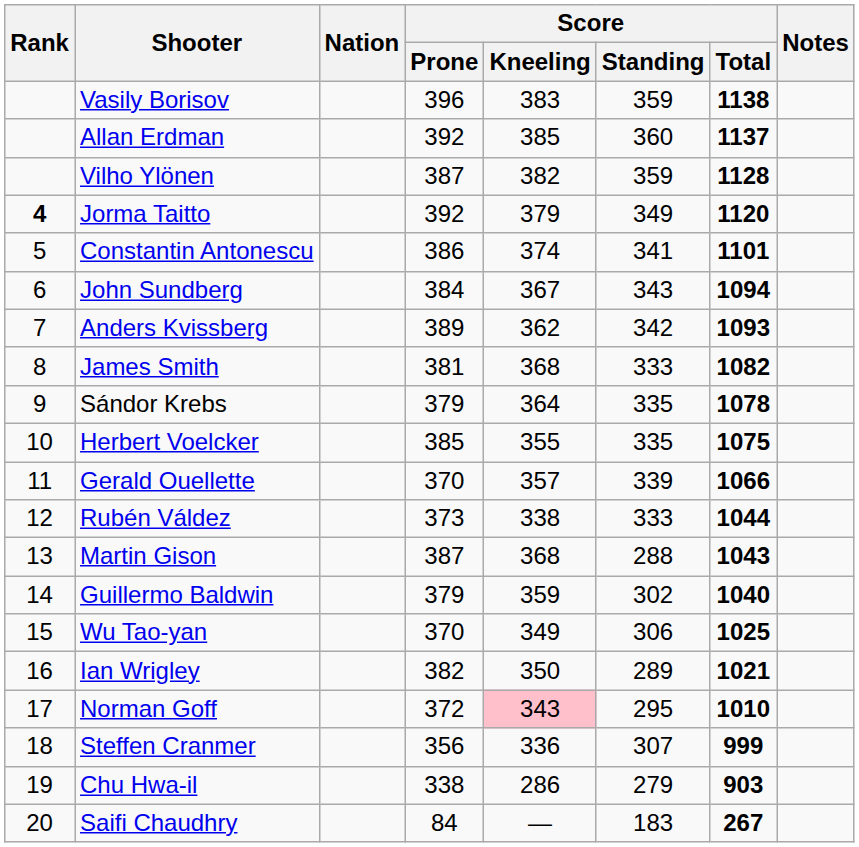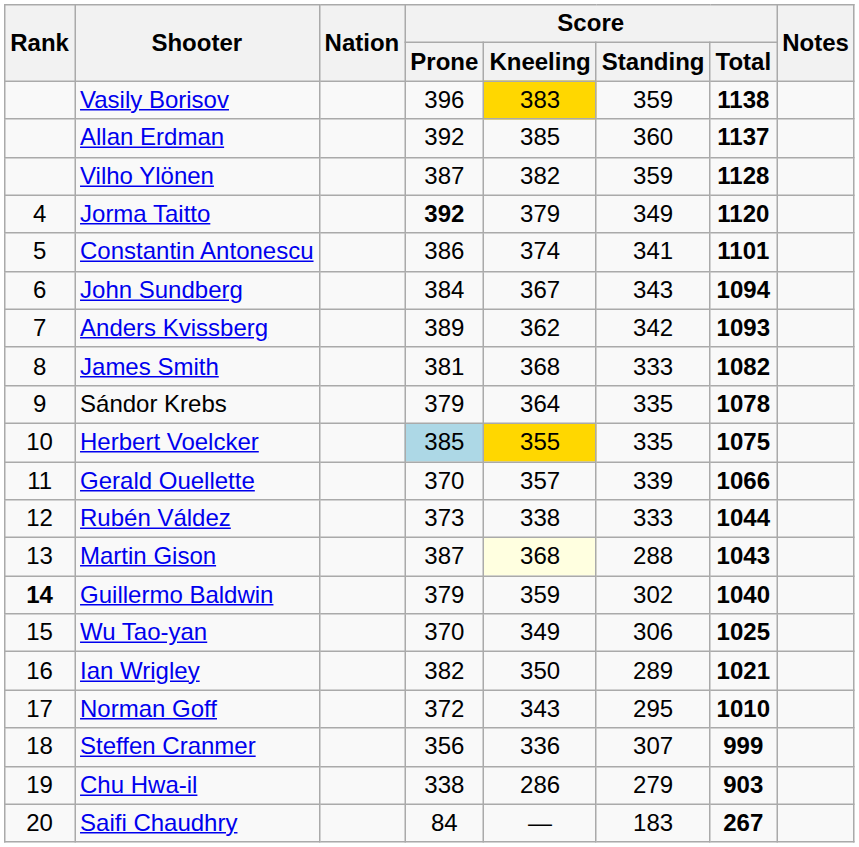(540, 99) no background -> (540, 99) gold background
(40, 213) bold -> (40, 213) normal
(444, 213) normal -> (444, 213) bold
(444, 442) no background -> (444, 442) lightblue background
(540, 442) no background -> (540, 442) gold background
(540, 556) no background -> (540, 556) lightyellow background
(40, 594) normal -> (40, 594) bold
(540, 708) pink background -> (540, 708) no background
